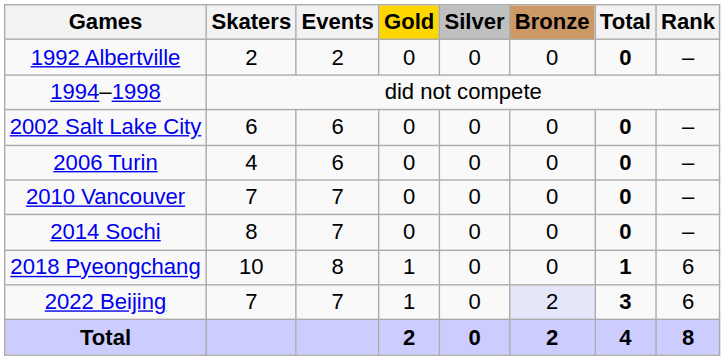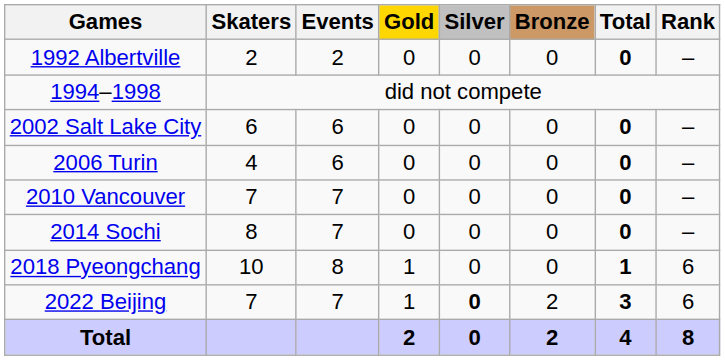(475, 302) normal -> (475, 302) bold
(552, 302) lavender background -> (552, 302) no background
